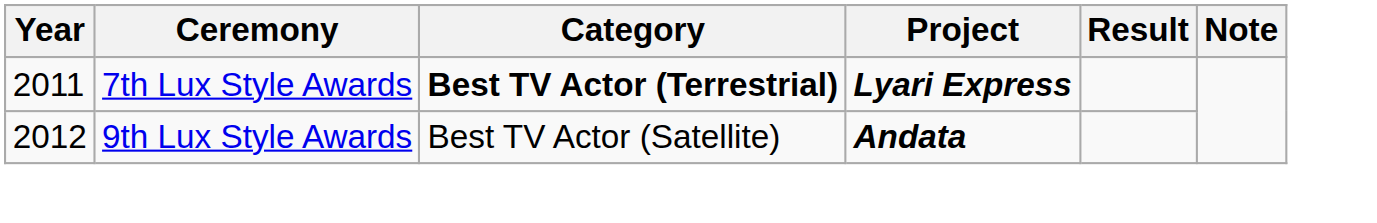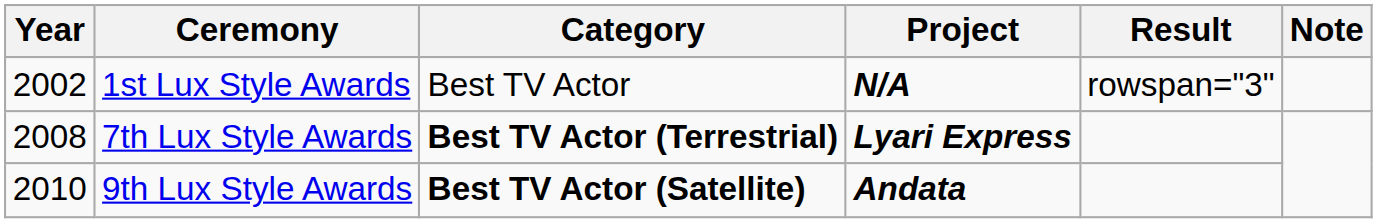+ row: (256, 83)
(48, 83) 2011 -> (50, 136) 2008
(50, 136) 2012 -> (50, 189) 2010
(604, 136) normal -> (617, 189) bold
